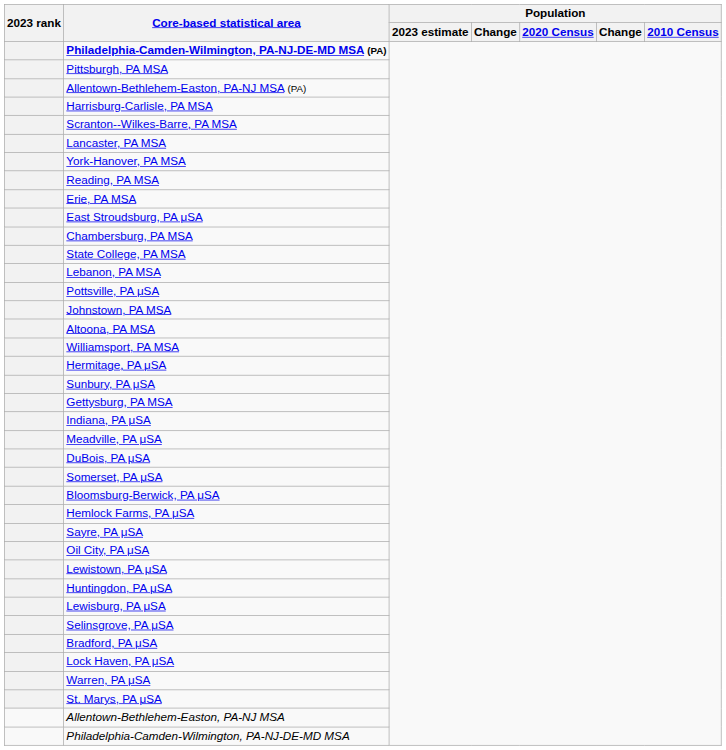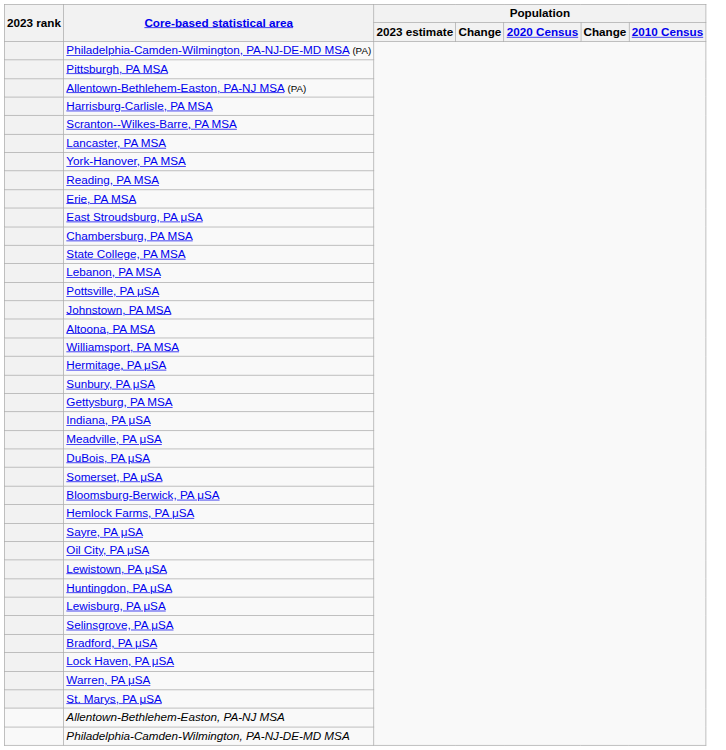(226, 50) bold -> (219, 50) normal
